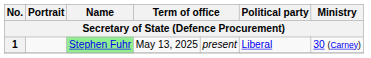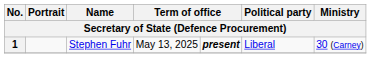(100, 45) lightgreen background -> (100, 45) no background
(220, 45) normal -> (221, 45) bold
